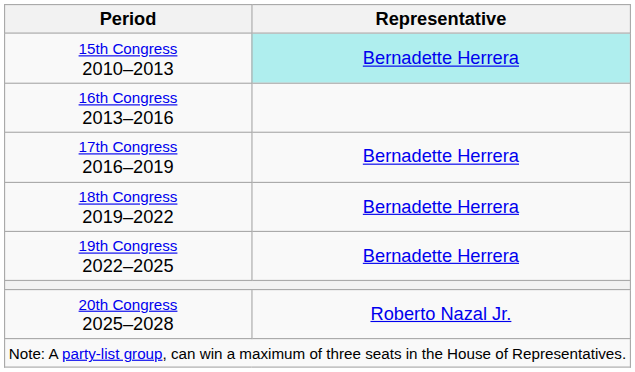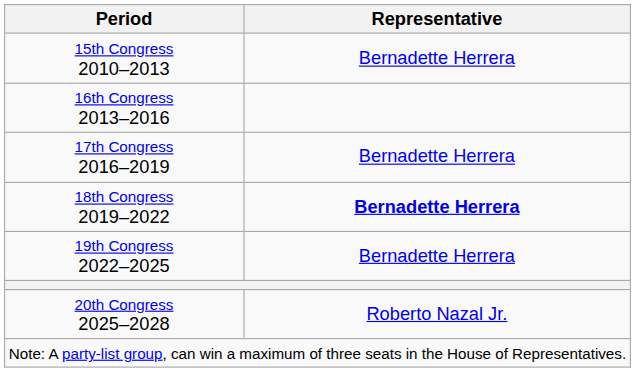(441, 58) paleturquoise background -> (437, 58) no background
(441, 206) normal -> (437, 206) bold
